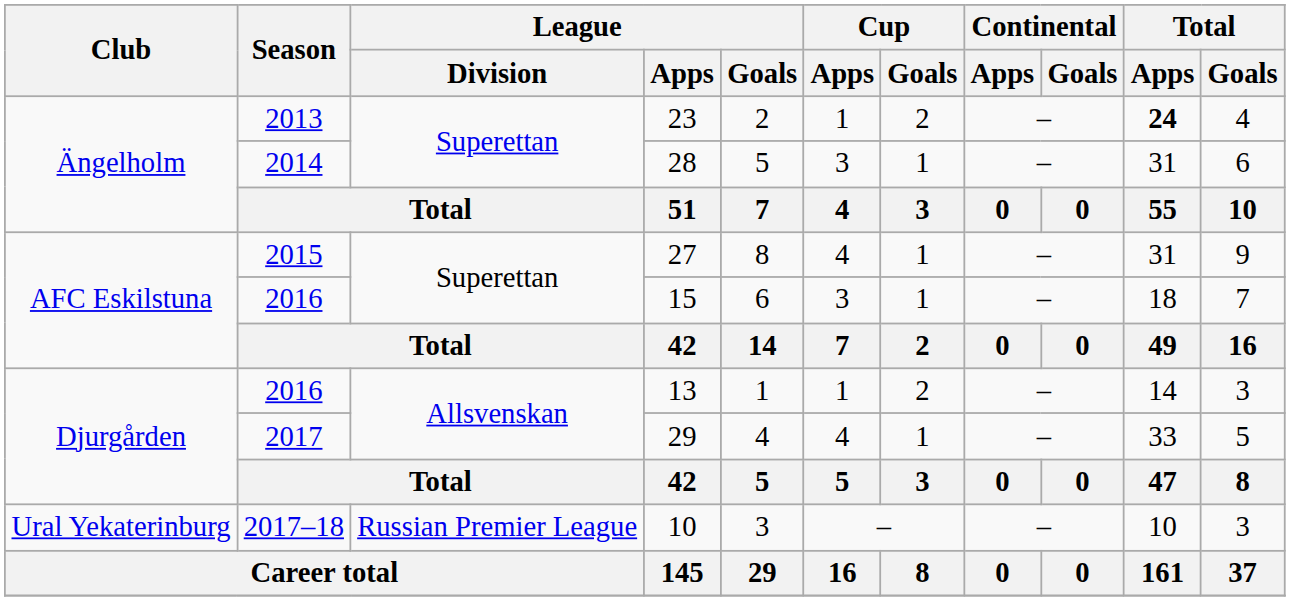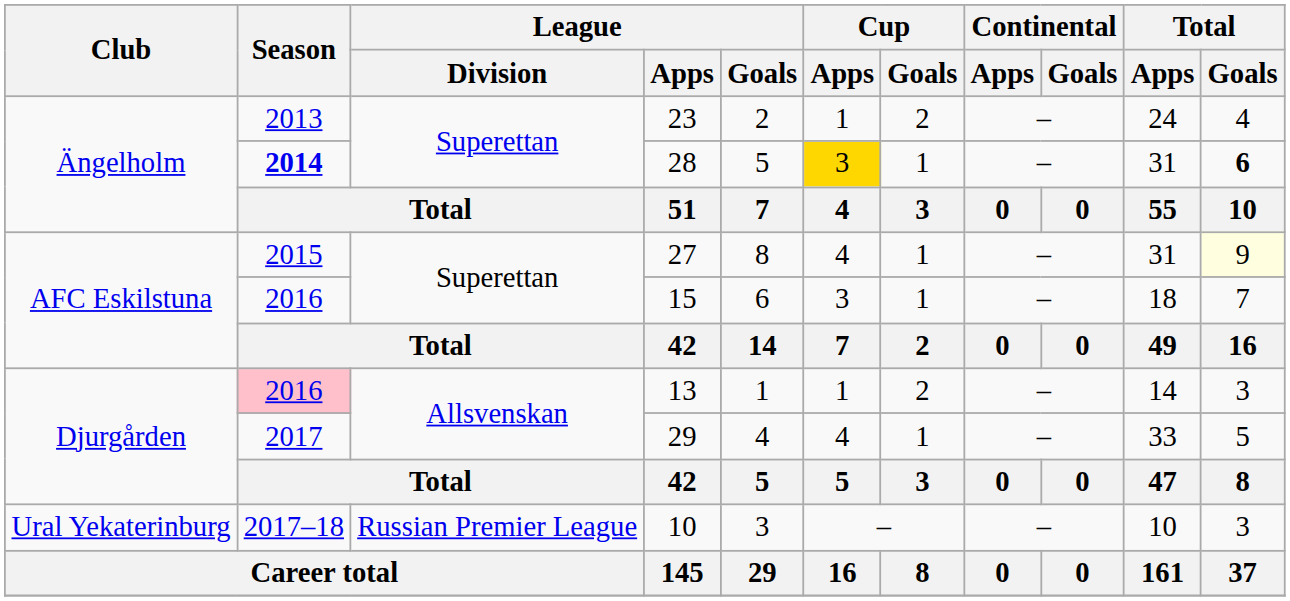(1163, 118) bold -> (1163, 118) normal
(294, 163) normal -> (294, 163) bold
(842, 163) no background -> (842, 163) gold background
(1243, 163) normal -> (1243, 163) bold
(1243, 254) no background -> (1243, 254) lightyellow background
(294, 390) no background -> (294, 390) pink background
